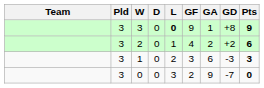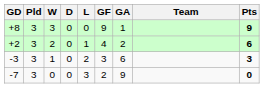columns swapped: (58, 12) <-> (230, 12)
(174, 28) bold -> (86, 28) normal
